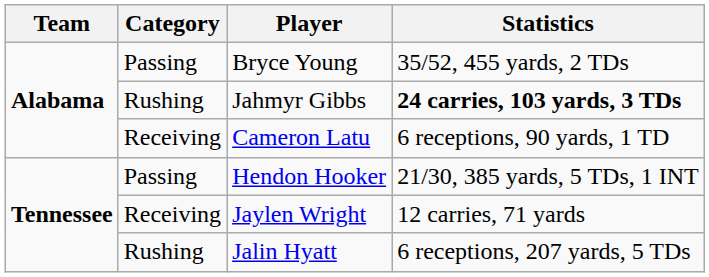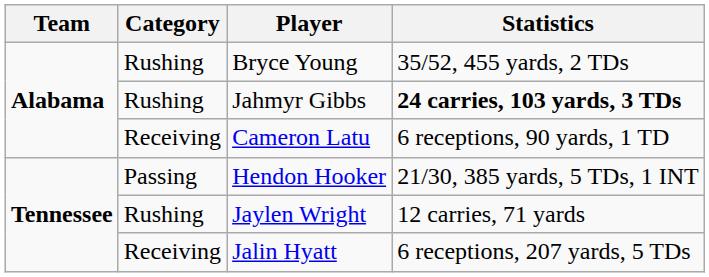(160, 61) Passing -> (164, 61) Rushing
(172, 213) Receiving -> (164, 213) Rushing
(164, 251) Rushing -> (172, 251) Receiving
